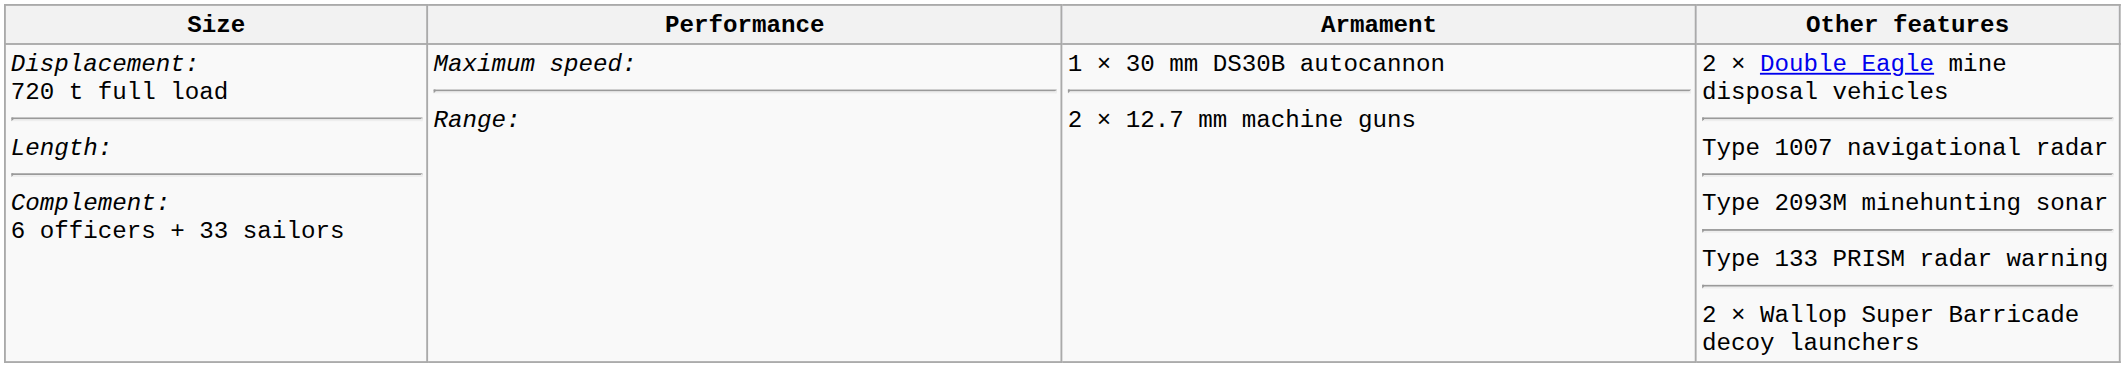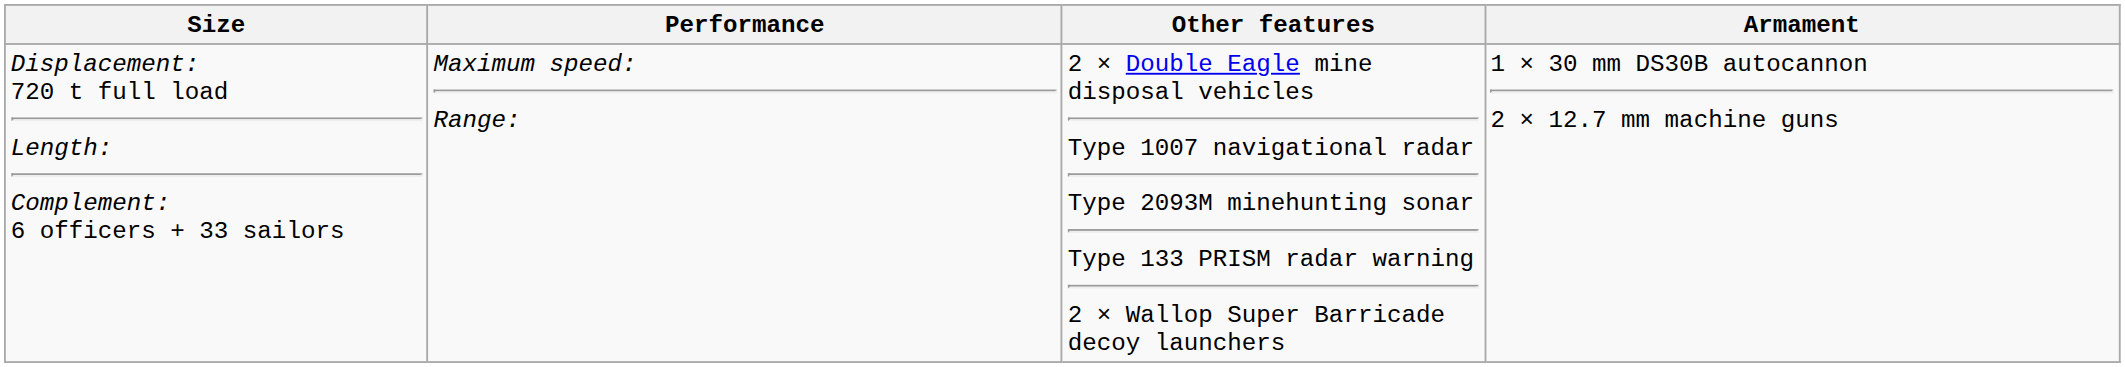columns swapped: (1379, 25) <-> (1908, 25)
